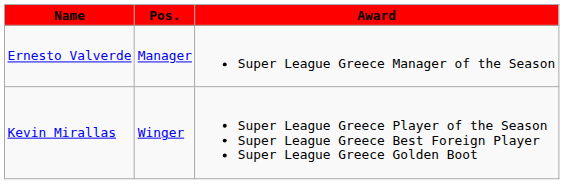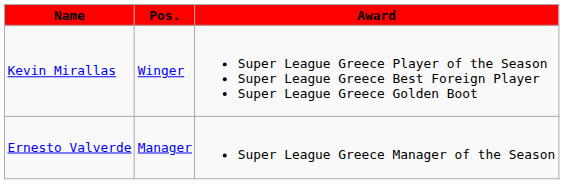rows swapped: (62, 133) <-> (70, 56)
